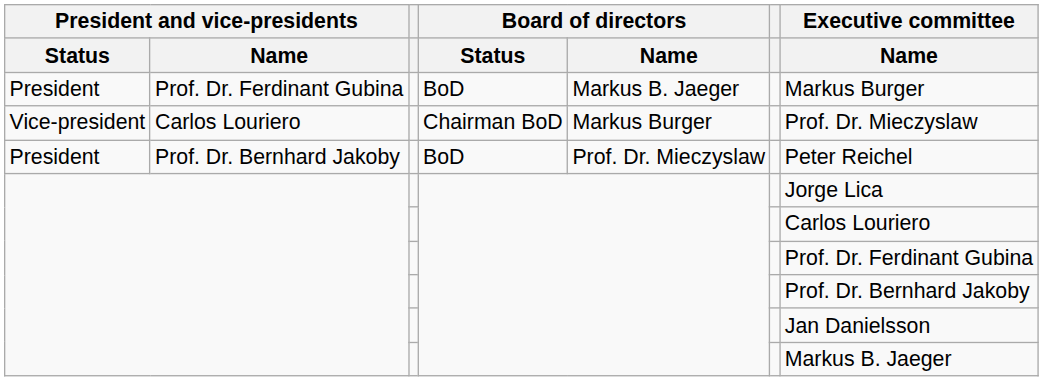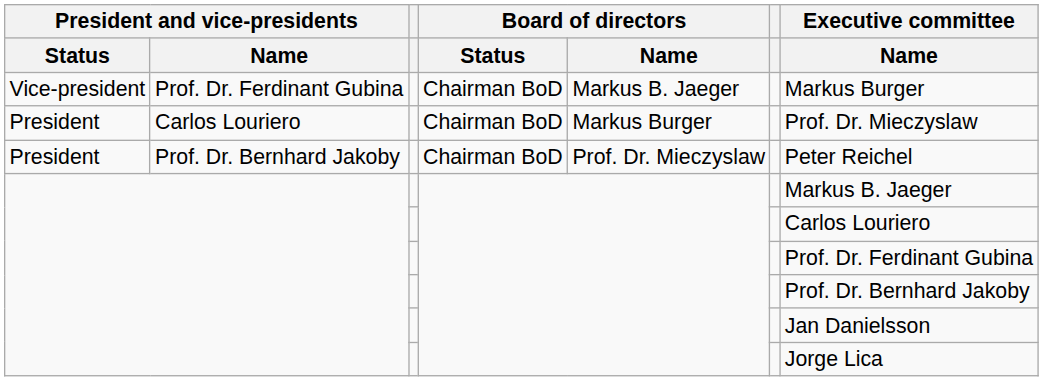(55, 88) President -> (77, 88) Vice-president
(444, 88) BoD -> (493, 88) Chairman BoD
(77, 122) Vice-president -> (55, 122) President
(444, 156) BoD -> (493, 156) Chairman BoD
(834, 190) Jorge Lica -> (868, 190) Markus B. Jaeger
(868, 358) Markus B. Jaeger -> (834, 358) Jorge Lica
